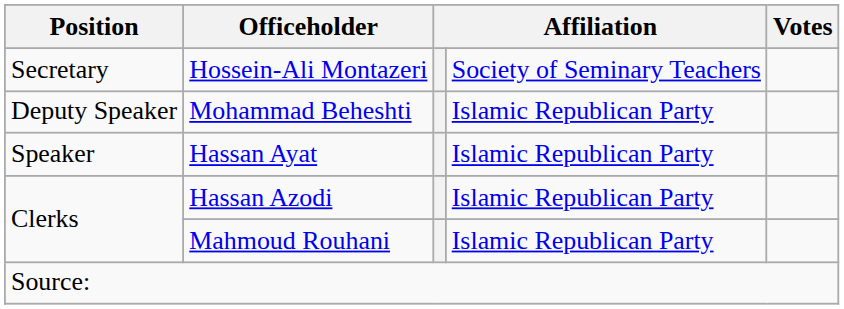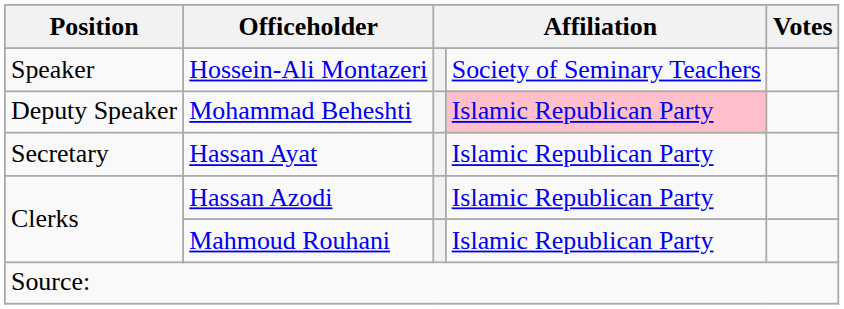(60, 69) Secretary -> (53, 69) Speaker
(583, 111) no background -> (583, 111) pink background
(53, 154) Speaker -> (60, 154) Secretary
